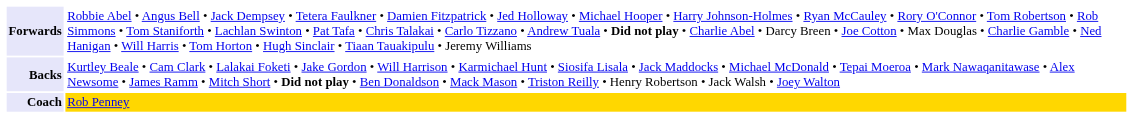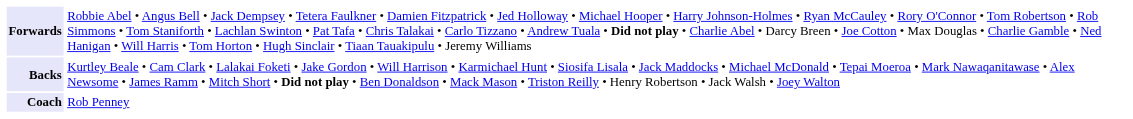(98, 102) gold background -> (98, 102) no background
